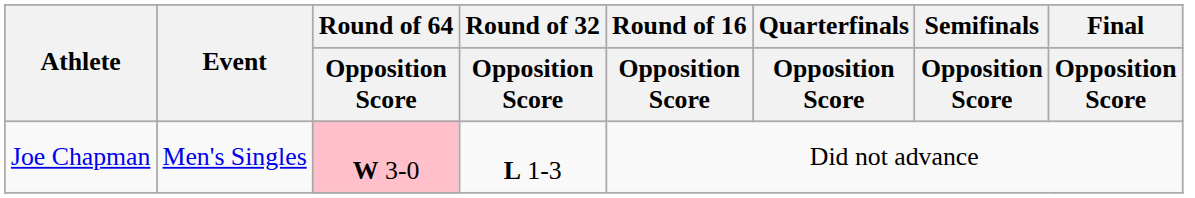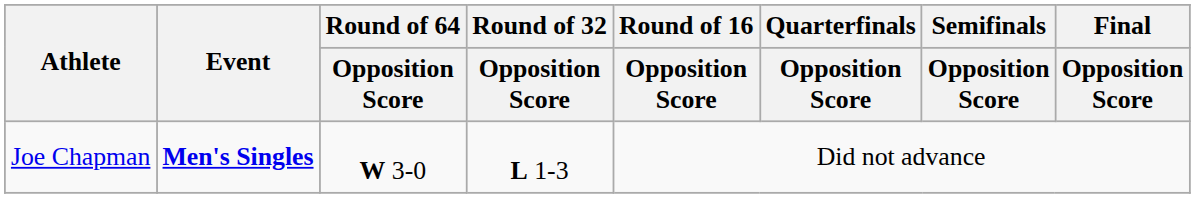(235, 156) normal -> (238, 156) bold
(386, 172) pink background -> (393, 172) no background
